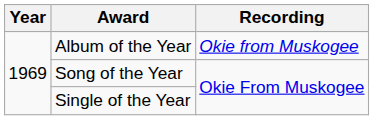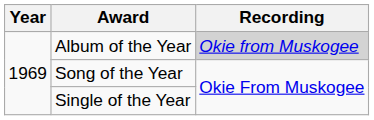(279, 45) no background -> (279, 45) lightgrey background
